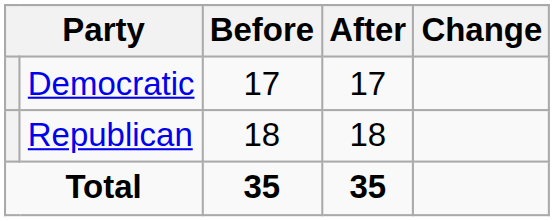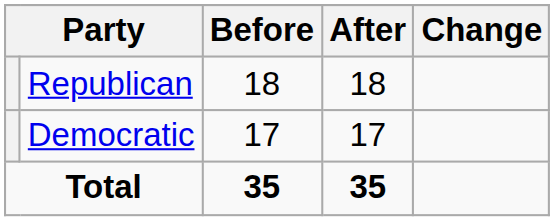rows swapped: (110, 135) <-> (111, 82)
